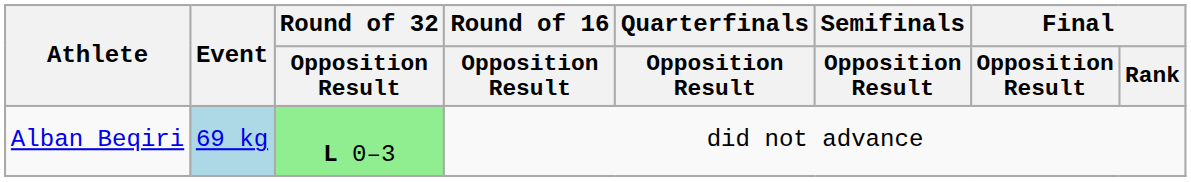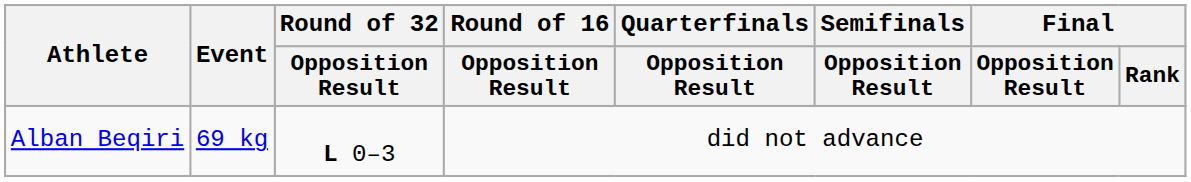(232, 141) lightblue background -> (232, 141) no background
(359, 155) lightgreen background -> (359, 155) no background
